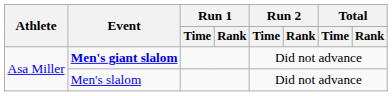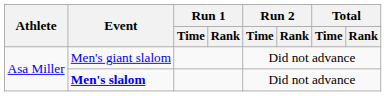(124, 58) bold -> (121, 58) normal
(106, 80) normal -> (108, 80) bold
